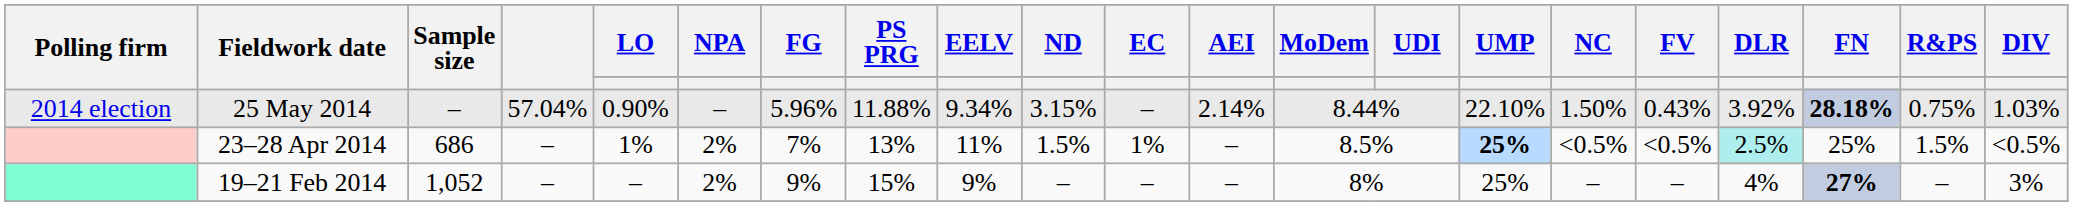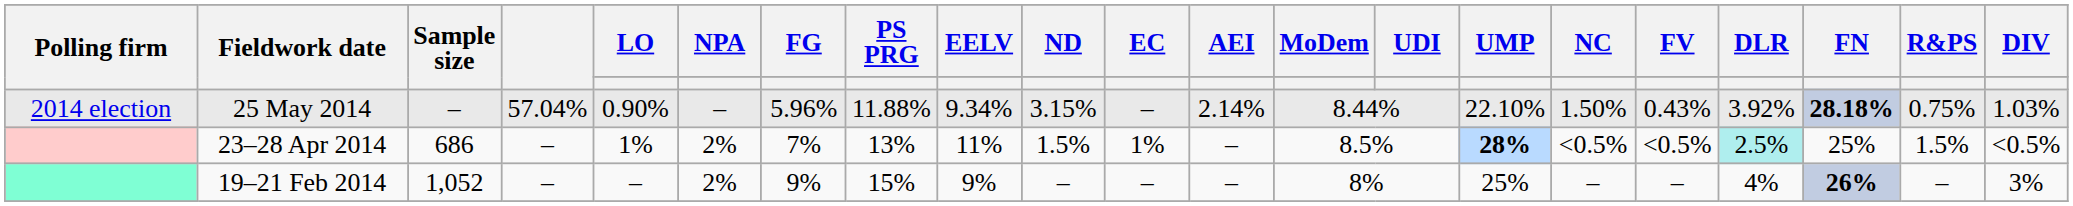(1505, 145) 25% -> (1505, 145) 28%
(1852, 183) 27% -> (1852, 183) 26%
